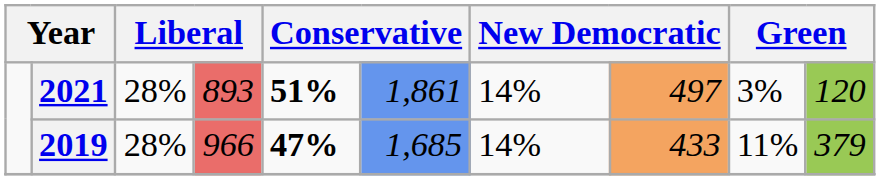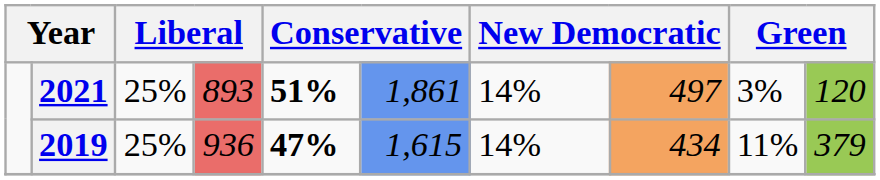(155, 89) 28% -> (155, 89) 25%
(155, 146) 28% -> (155, 146) 25%
(228, 146) 966 -> (228, 146) 936
(424, 146) 1,685 -> (424, 146) 1,615
(695, 146) 433 -> (695, 146) 434
